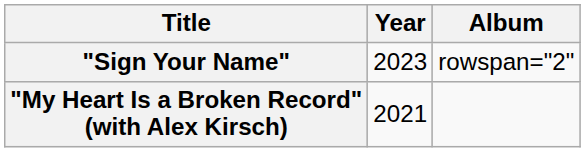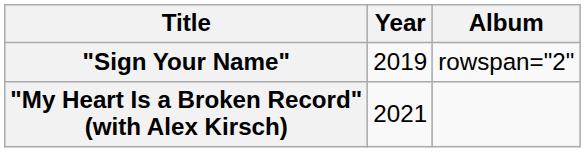(400, 61) 2023 -> (400, 61) 2019
